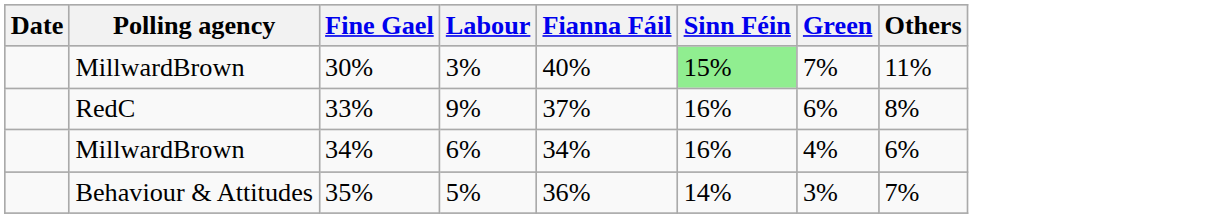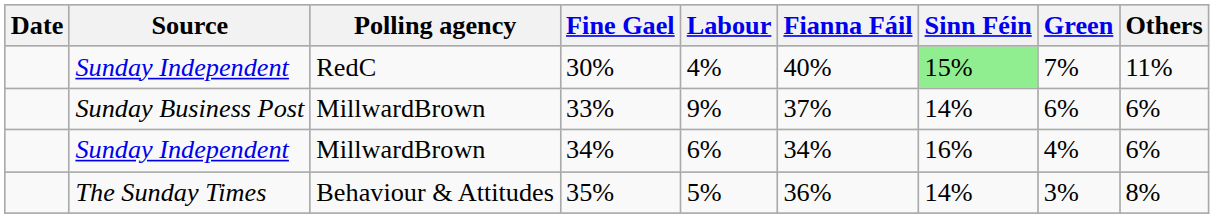+ column: (190, 25)
(160, 66) MillwardBrown -> (346, 66) RedC
(463, 66) 3% -> (704, 66) 4%
(105, 108) RedC -> (401, 108) MillwardBrown
(708, 108) 16% -> (949, 108) 14%
(902, 108) 8% -> (1143, 108) 6%
(902, 191) 7% -> (1143, 191) 8%
